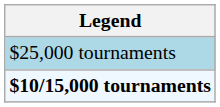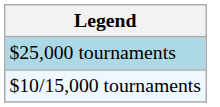(110, 85) bold -> (105, 85) normal
